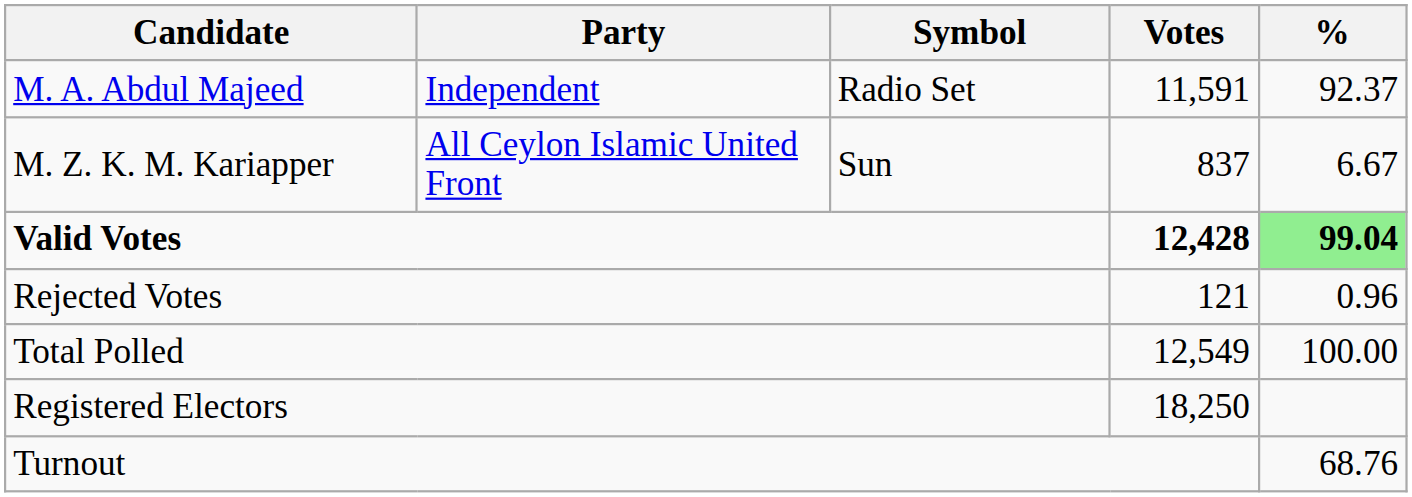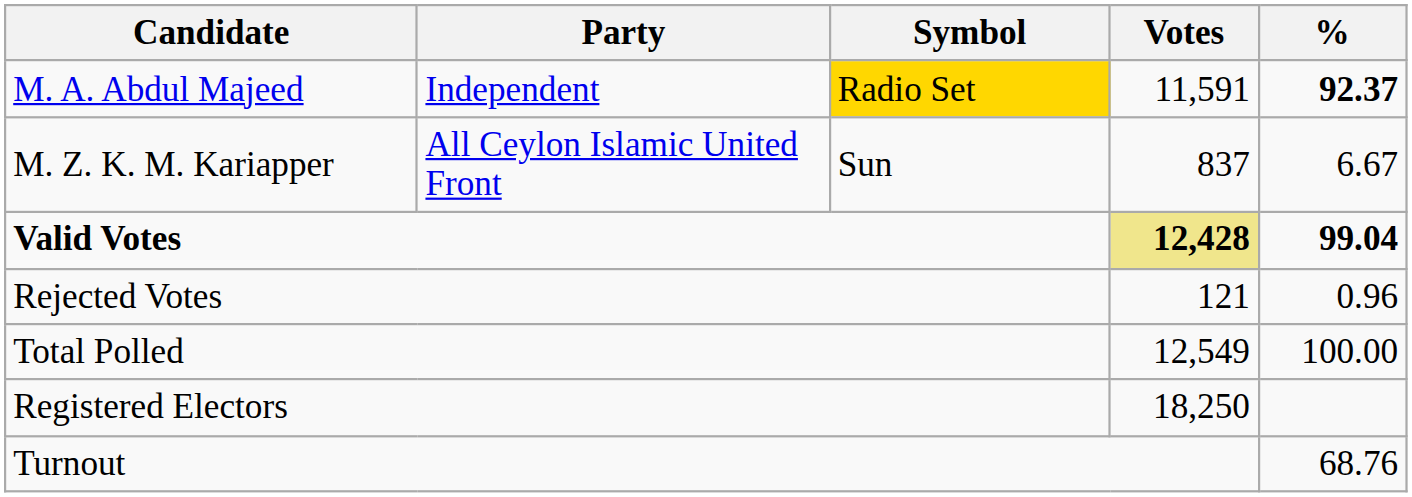(907, 88) no background -> (907, 88) gold background
(1359, 88) normal -> (1359, 88) bold
(1201, 239) no background -> (1201, 239) khaki background
(1359, 239) lightgreen background -> (1359, 239) no background
